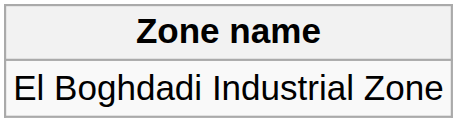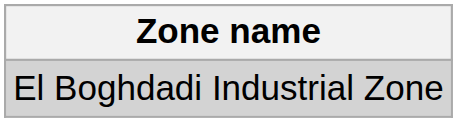(228, 87) no background -> (228, 87) lightgrey background
